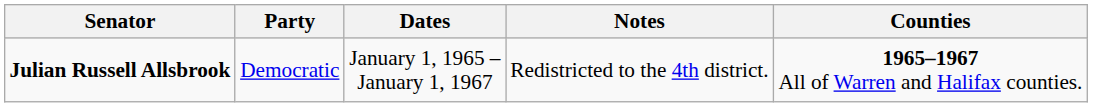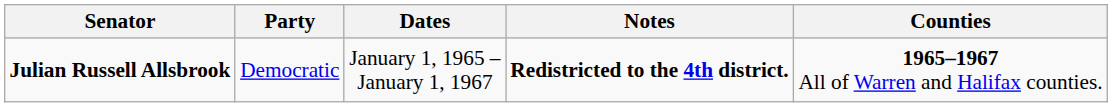(639, 70) normal -> (649, 70) bold
